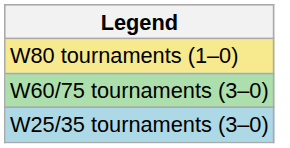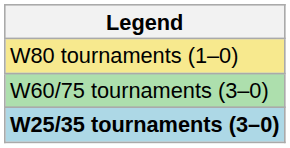(139, 124) normal -> (145, 124) bold
